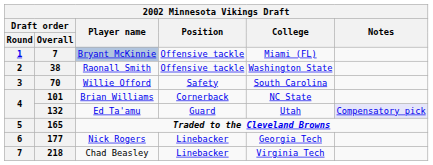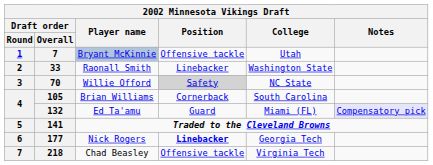(290, 54) Miami (FL) -> (290, 54) Utah
(55, 68) 38 -> (55, 68) 33
(202, 68) Offensive tackle -> (202, 68) Linebacker
(202, 82) no background -> (202, 82) lightgrey background
(290, 82) South Carolina -> (290, 82) NC State
(55, 97) 101 -> (55, 97) 105
(290, 97) NC State -> (290, 97) South Carolina
(290, 111) Utah -> (290, 111) Miami (FL)
(55, 125) 165 -> (55, 125) 141
(202, 139) normal -> (202, 139) bold
(202, 153) Linebacker -> (202, 153) Offensive tackle
